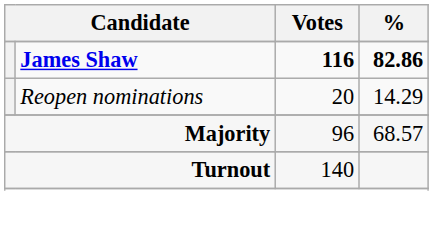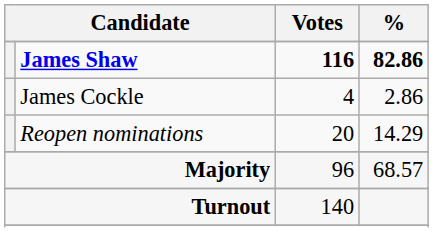+ row: (82, 96)
